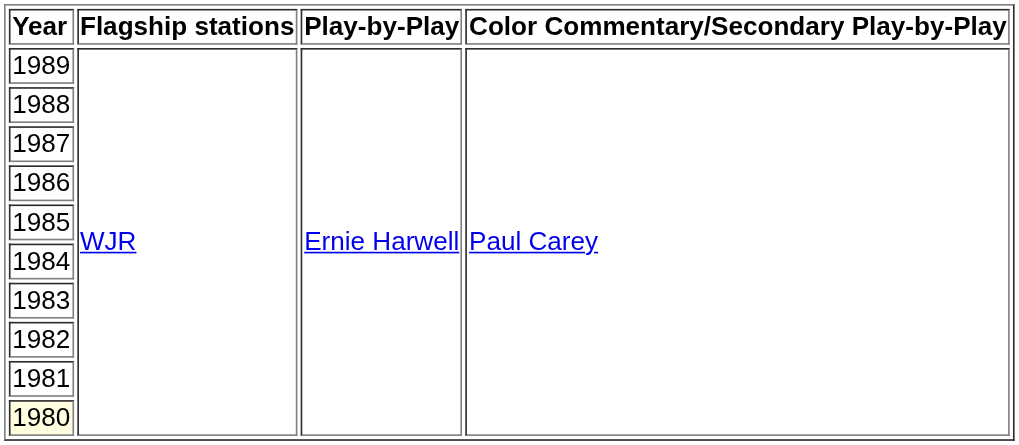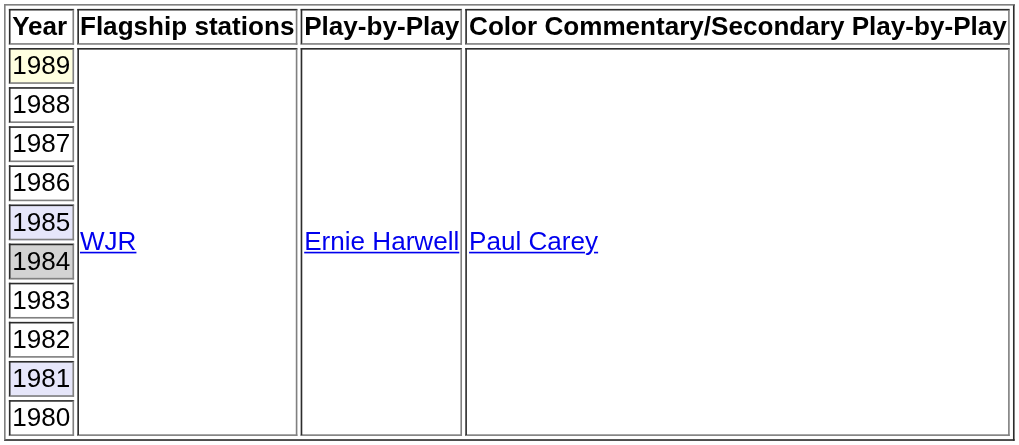(41, 65) no background -> (41, 65) lightyellow background
(41, 222) no background -> (41, 222) lavender background
(41, 261) no background -> (41, 261) lightgrey background
(41, 378) no background -> (41, 378) lavender background
(41, 417) lightyellow background -> (41, 417) no background
